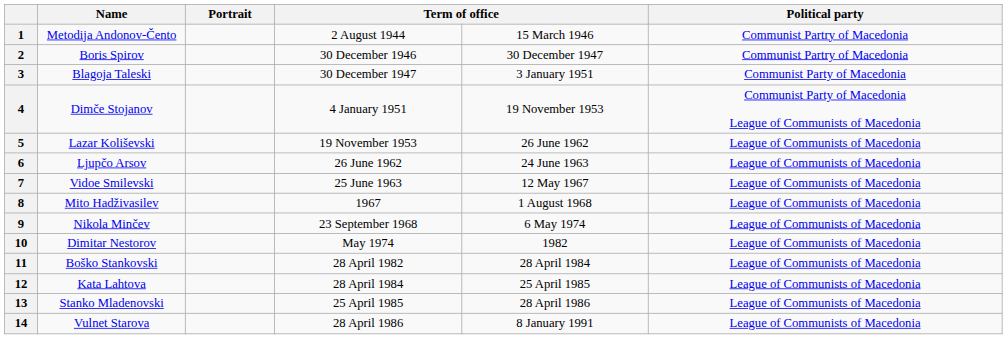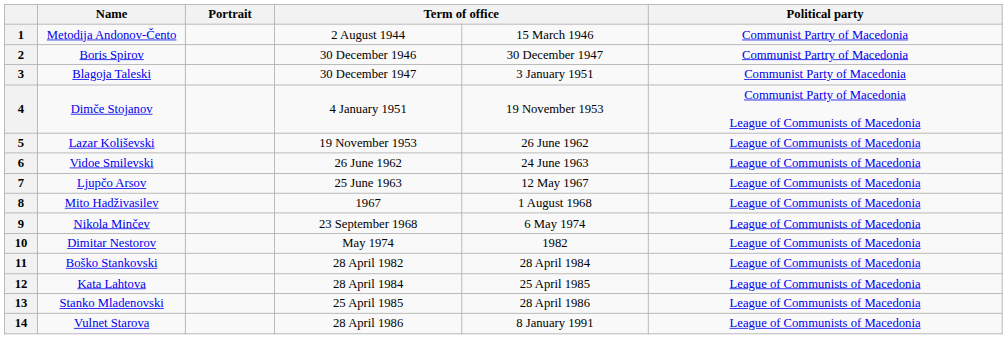(112, 163) Ljupčo Arsov -> (112, 163) Vidoe Smilevski
(112, 183) Vidoe Smilevski -> (112, 183) Ljupčo Arsov
